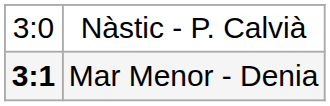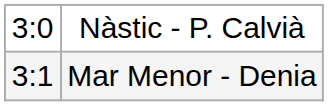(33, 75) bold -> (33, 75) normal
